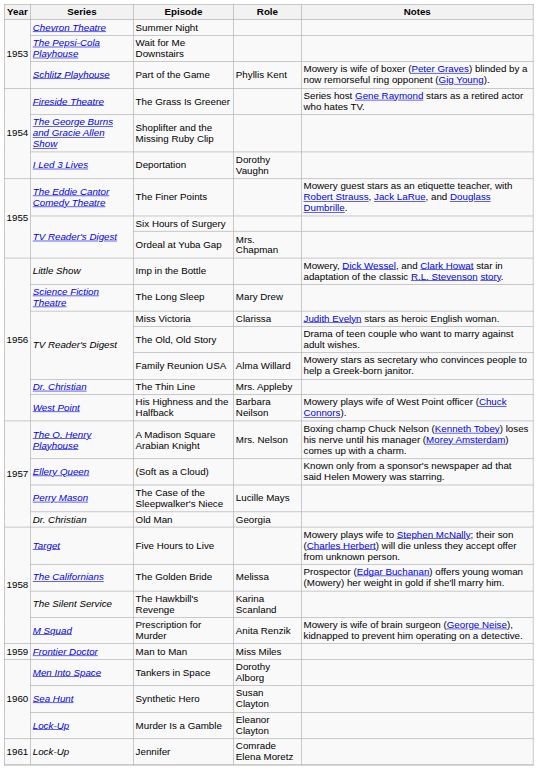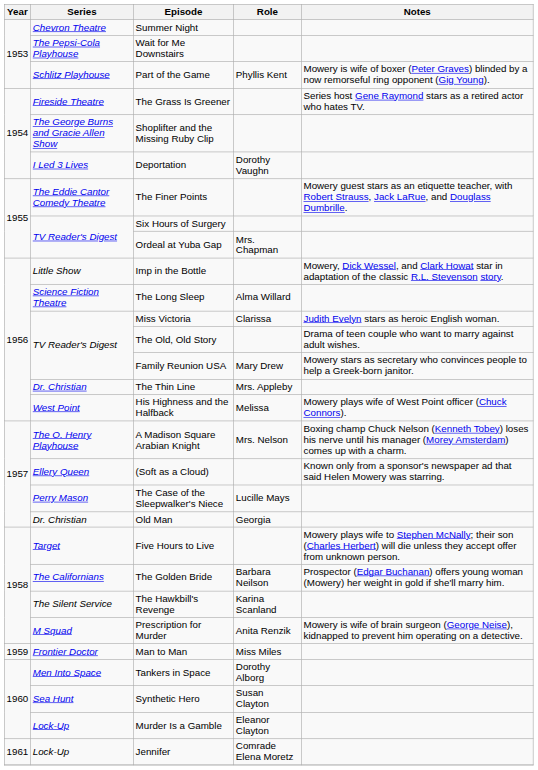(259, 297) Mary Drew -> (263, 297) Alma Willard
(263, 366) Alma Willard -> (259, 366) Mary Drew
(253, 408) Barbara Neilson -> (252, 408) Melissa
(252, 577) Melissa -> (253, 577) Barbara Neilson
